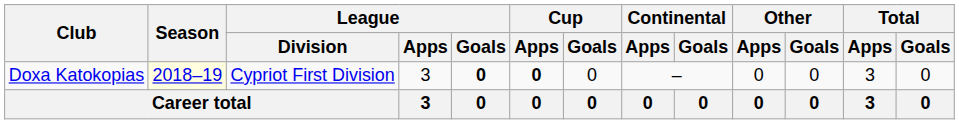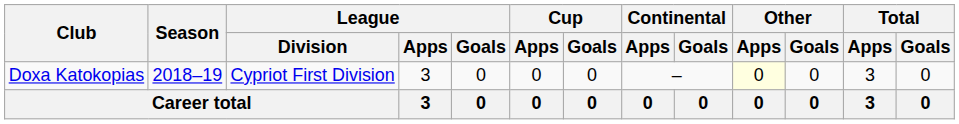(187, 75) lightyellow background -> (187, 75) no background
(481, 75) bold -> (481, 75) normal
(537, 75) bold -> (537, 75) normal
(759, 75) no background -> (759, 75) lightyellow background
